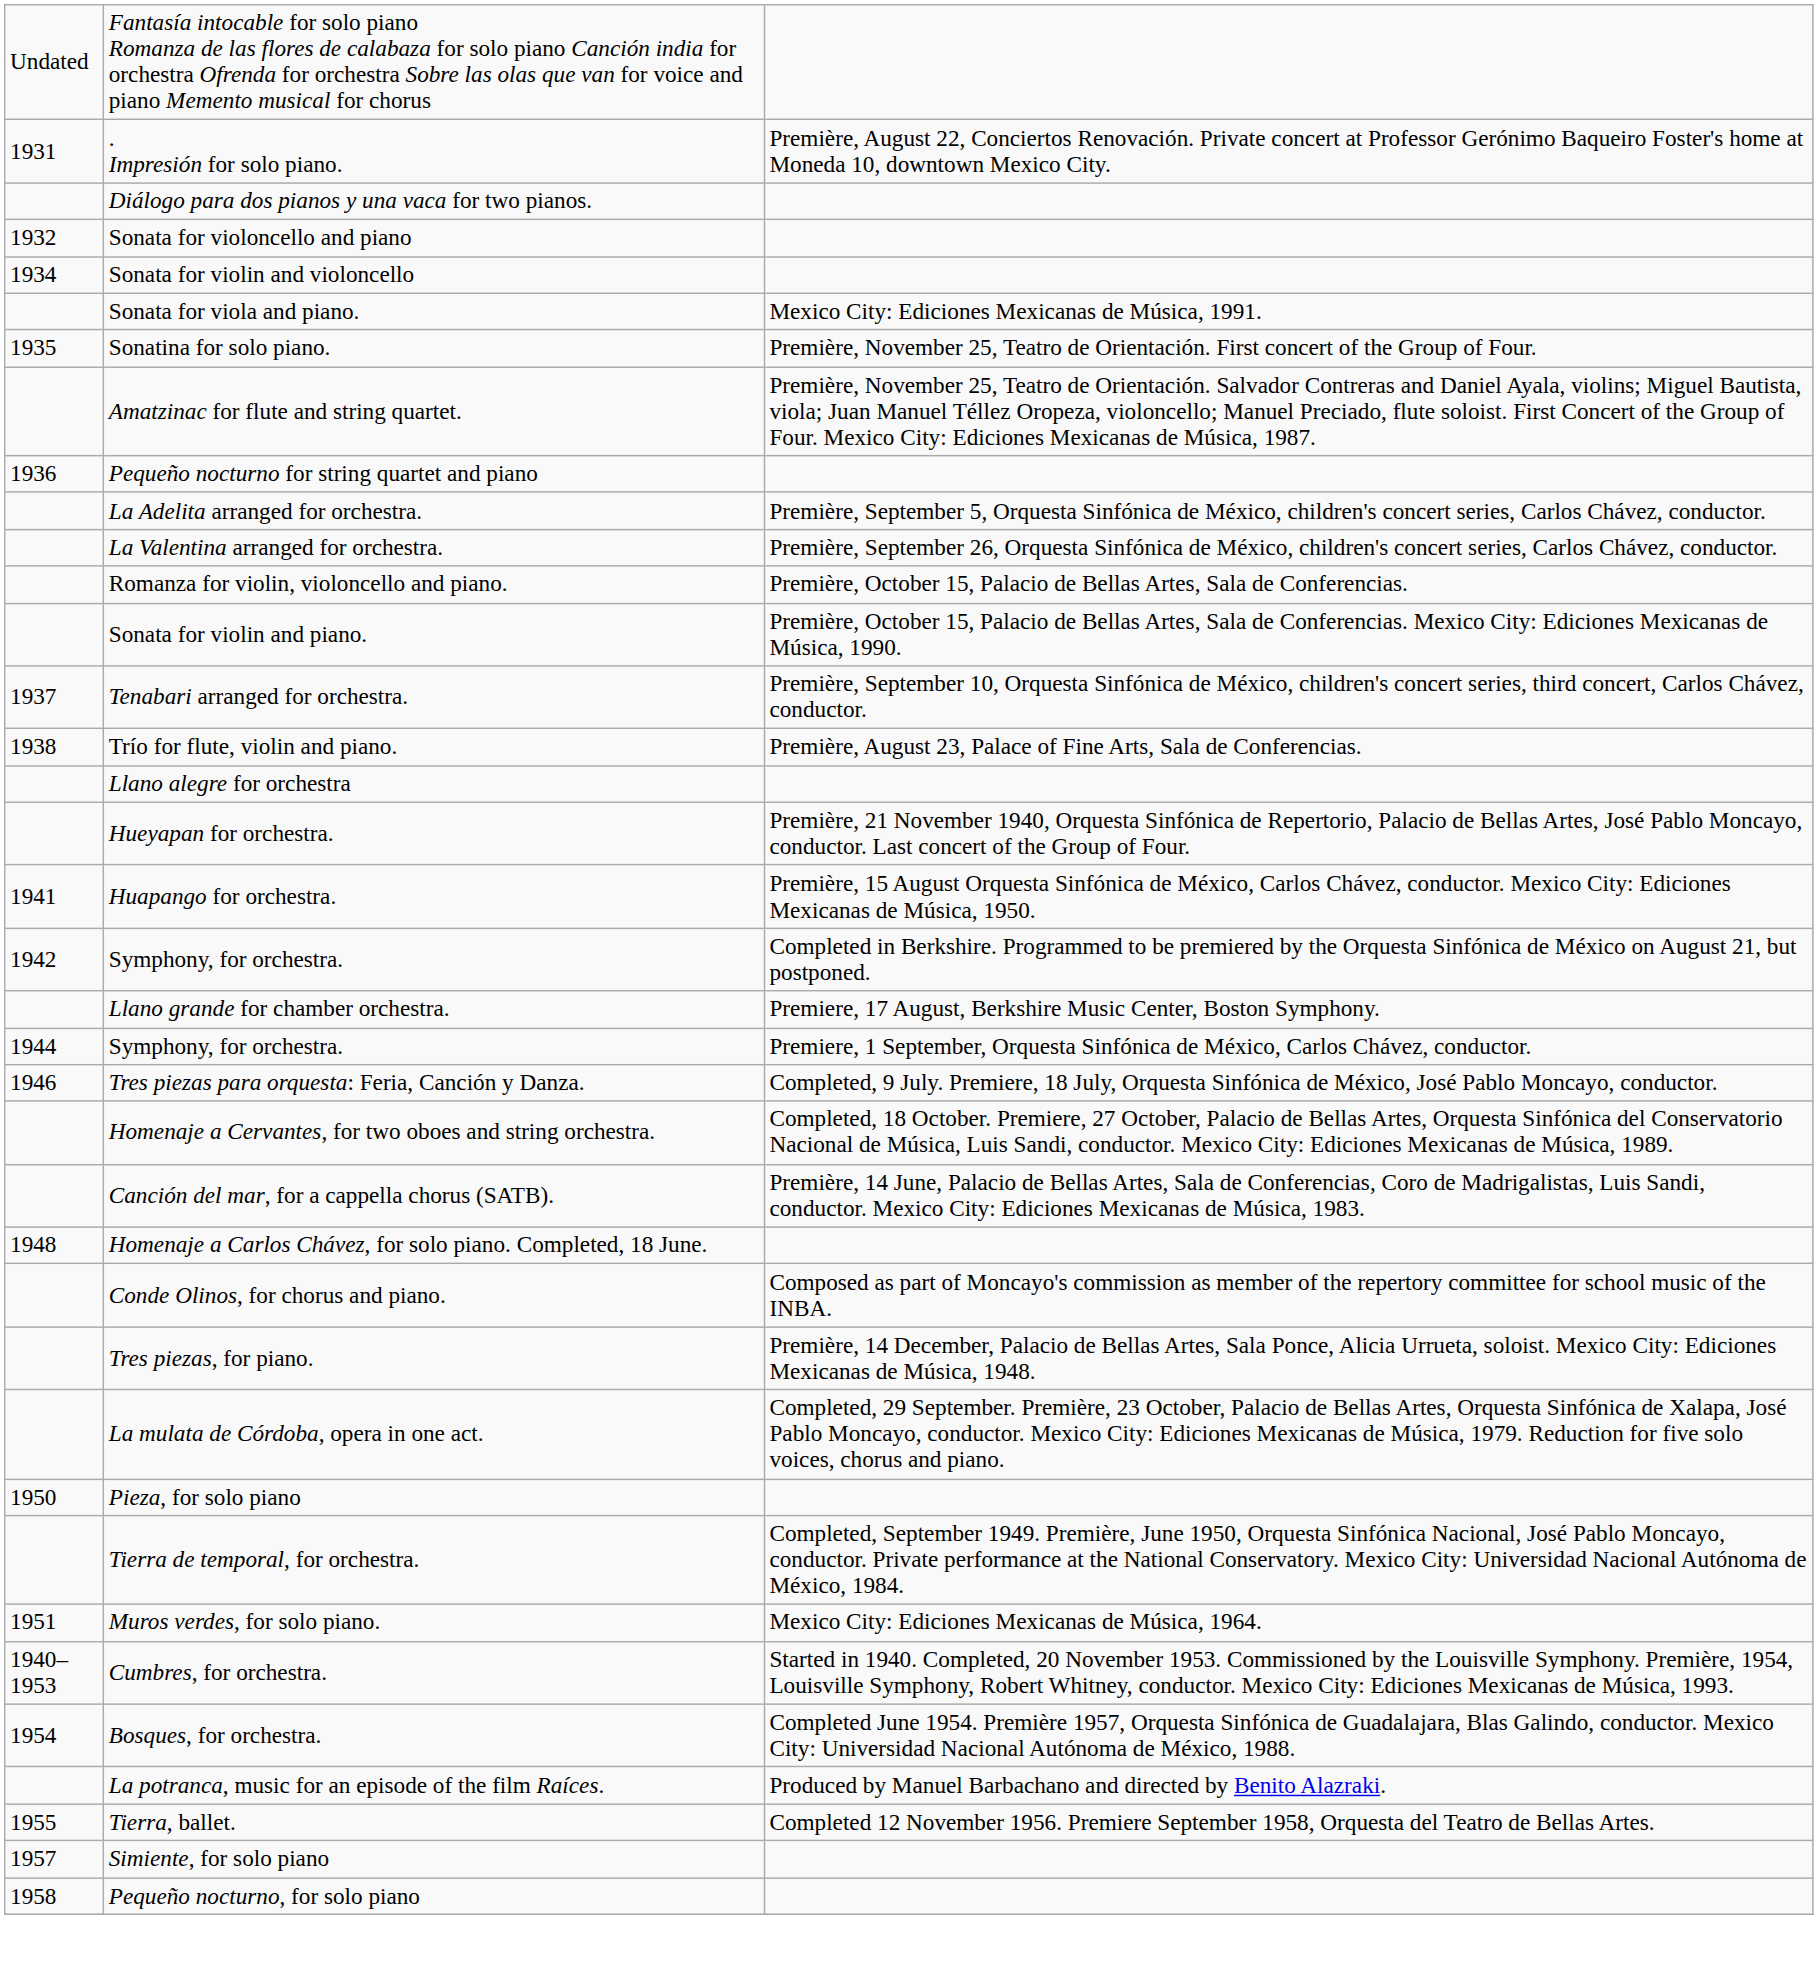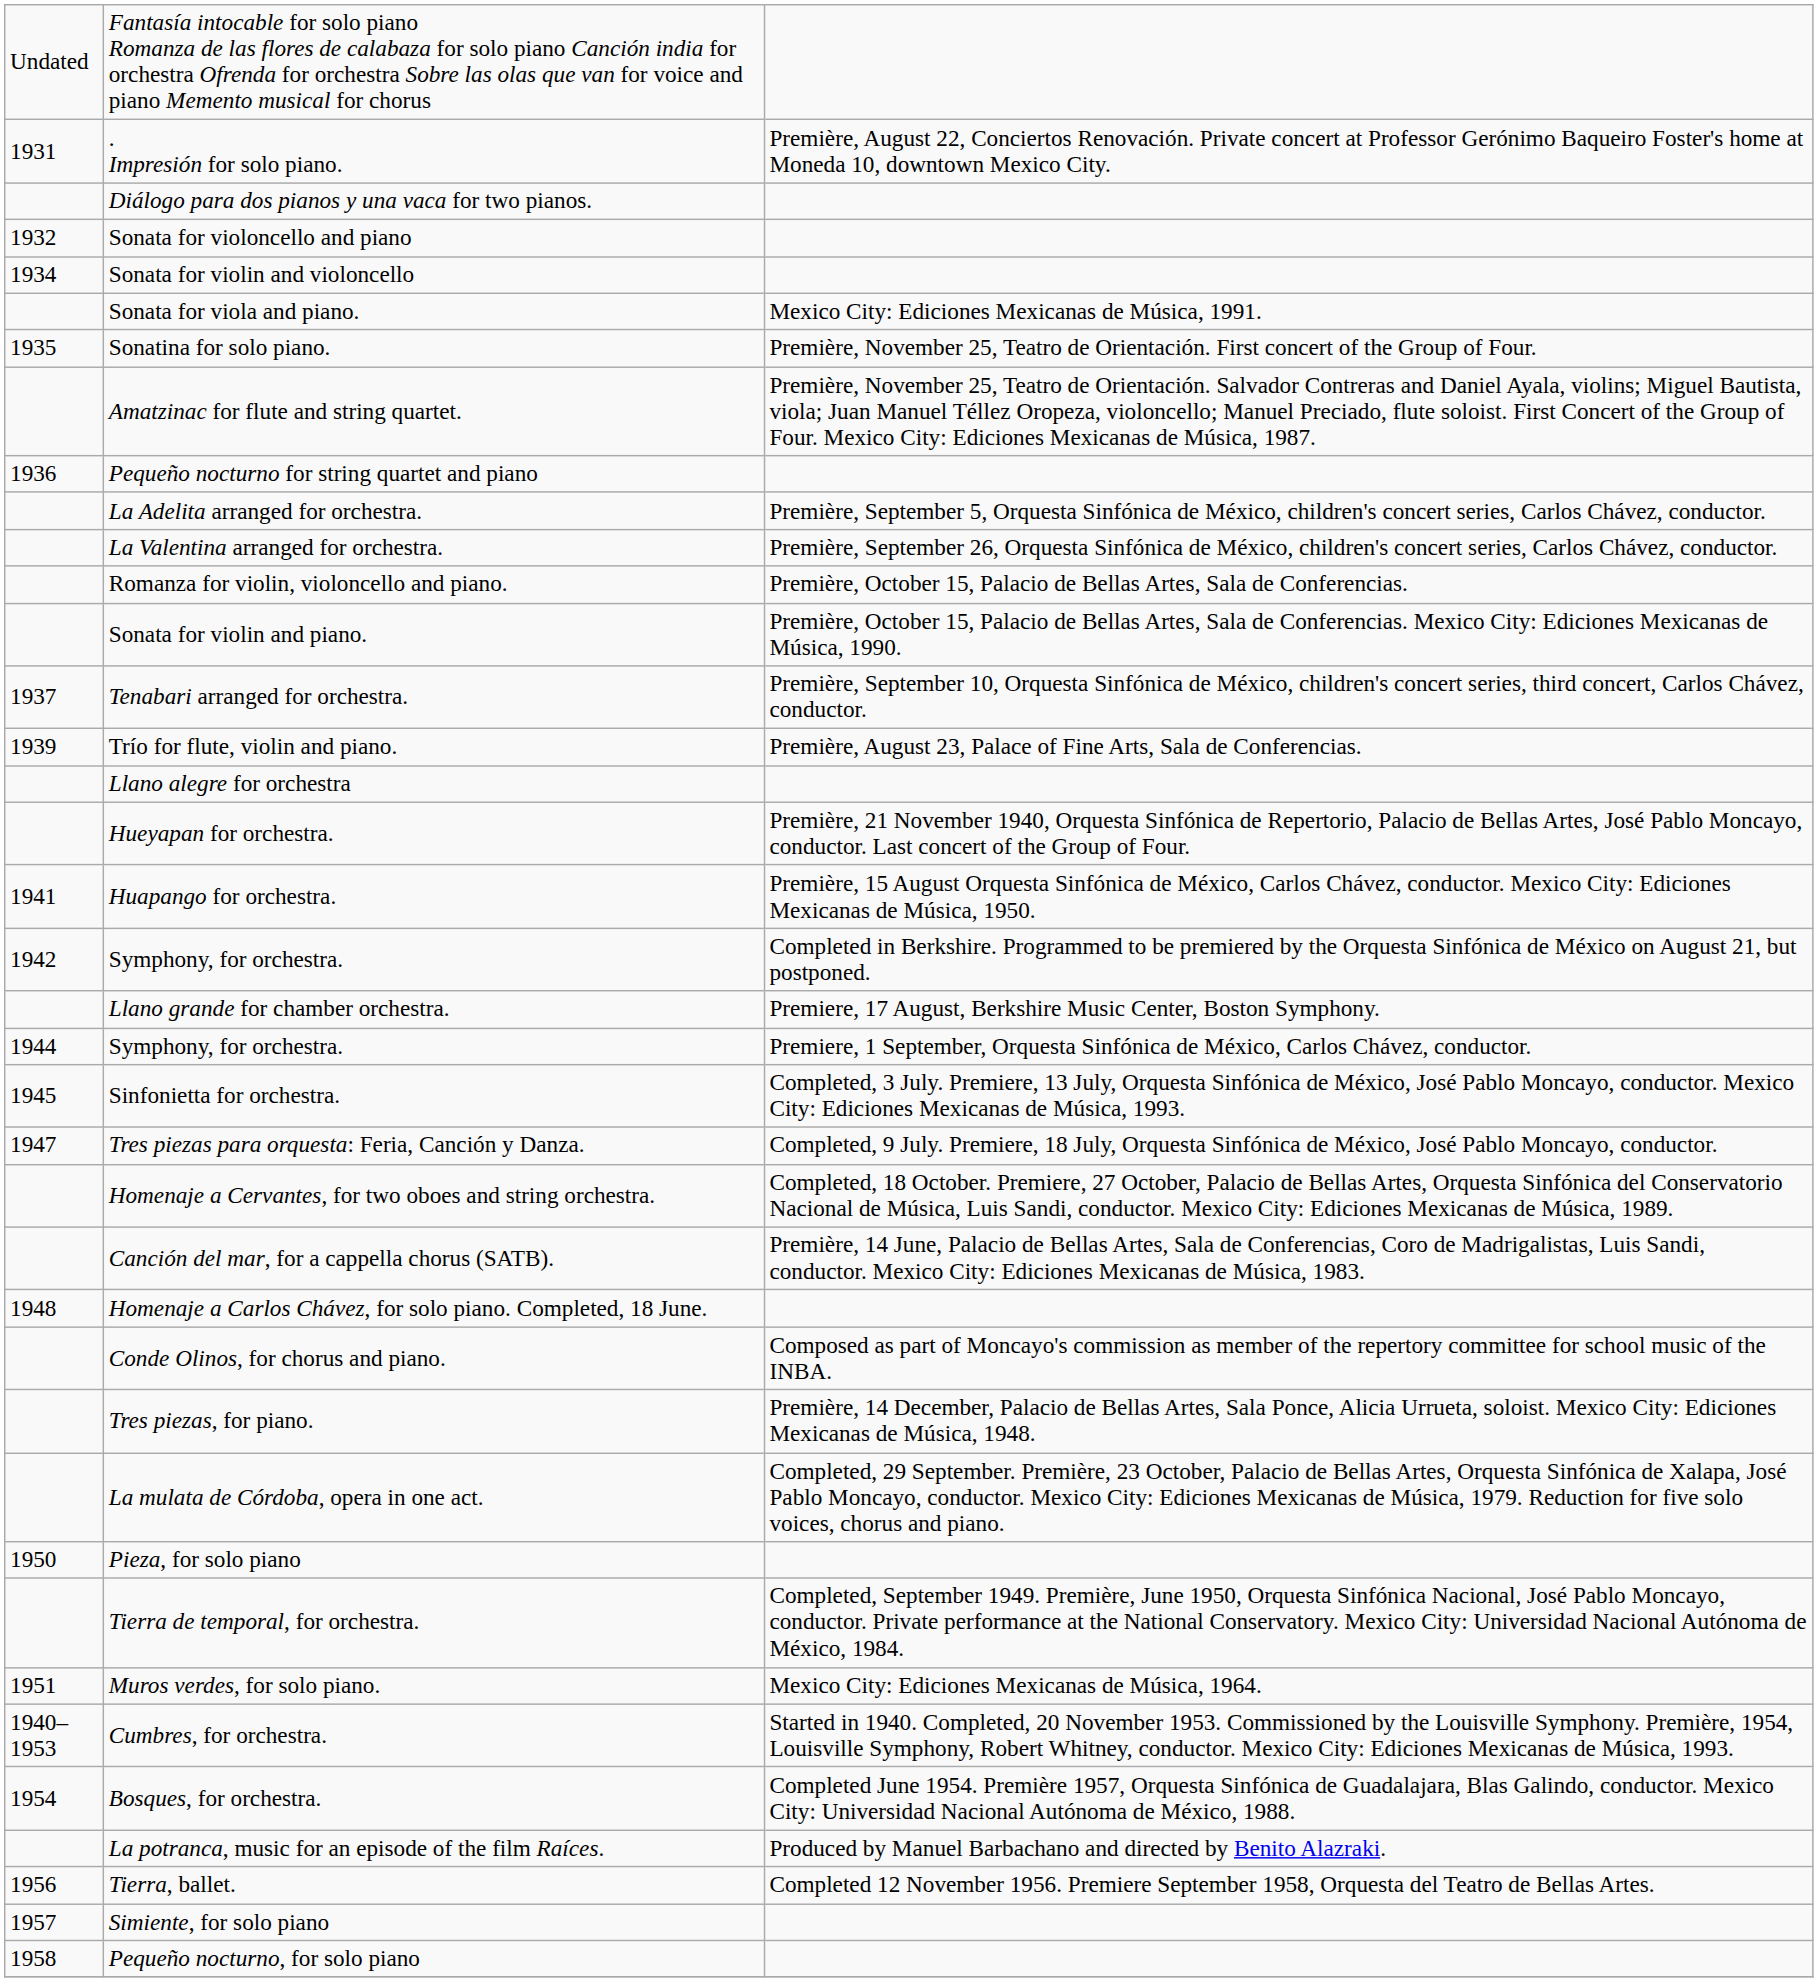(33, 746) 1938 -> (33, 746) 1939
+ row: (224, 1095)
(33, 1082) 1946 -> (33, 1145) 1947
(33, 1821) 1955 -> (33, 1884) 1956
